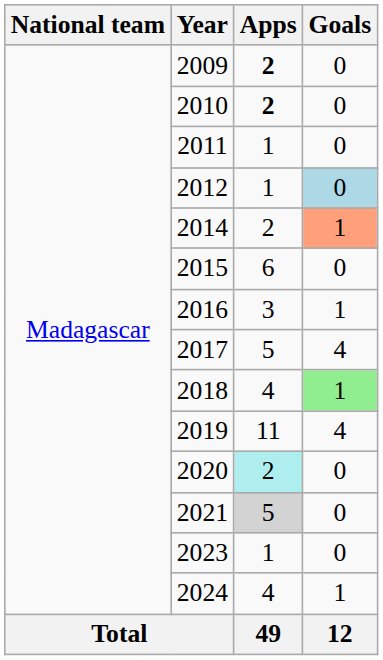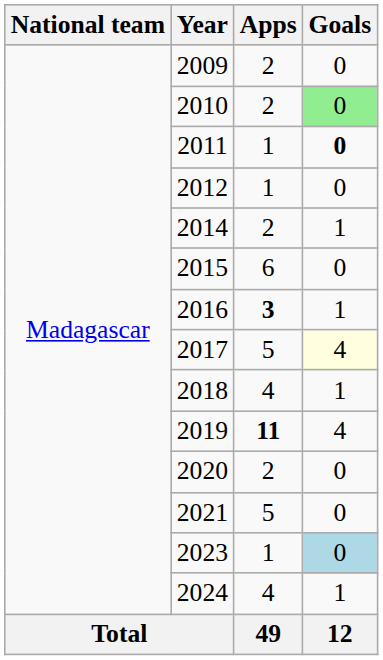(268, 65) bold -> (268, 65) normal
(268, 106) bold -> (268, 106) normal
(340, 106) no background -> (340, 106) lightgreen background
(340, 146) normal -> (340, 146) bold
(340, 187) lightblue background -> (340, 187) no background
(340, 227) lightsalmon background -> (340, 227) no background
(268, 308) normal -> (268, 308) bold
(340, 349) no background -> (340, 349) lightyellow background
(340, 390) lightgreen background -> (340, 390) no background
(268, 430) normal -> (268, 430) bold
(268, 471) paleturquoise background -> (268, 471) no background
(268, 512) lightgrey background -> (268, 512) no background
(340, 552) no background -> (340, 552) lightblue background
